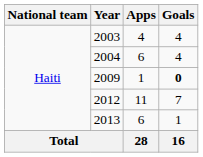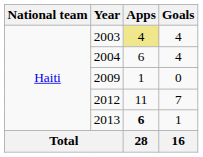(141, 36) no background -> (141, 36) khaki background
(178, 78) bold -> (178, 78) normal
(141, 120) normal -> (141, 120) bold
